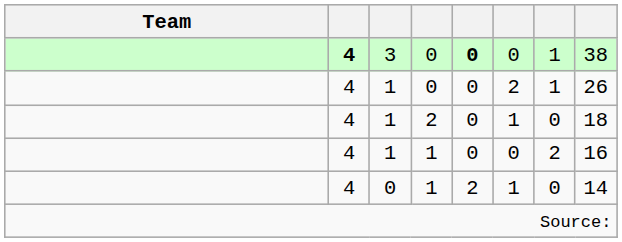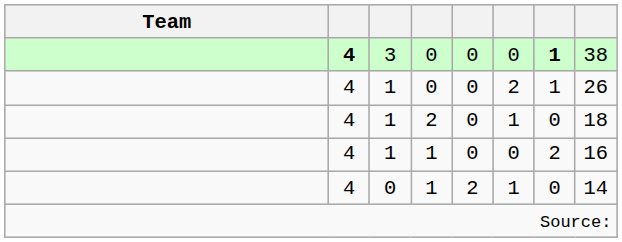(472, 55) bold -> (472, 55) normal
(555, 55) normal -> (555, 55) bold
